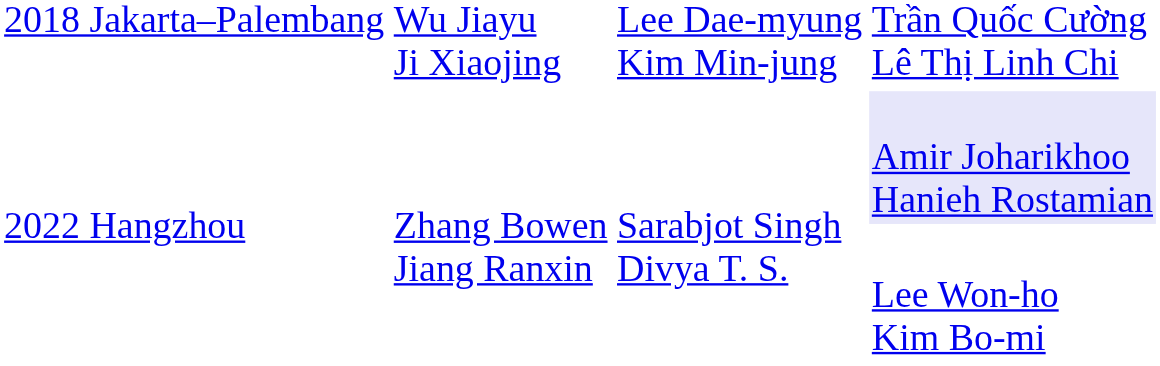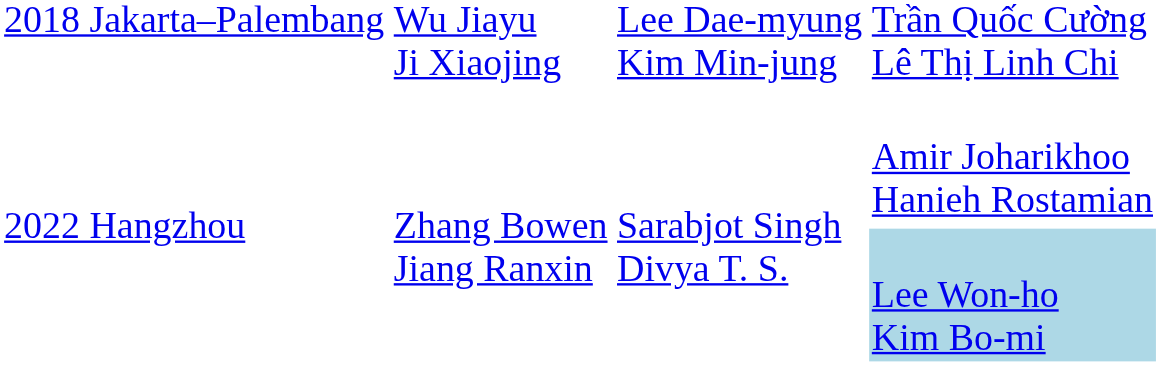(1012, 178) lavender background -> (1012, 178) no background
(965, 315) no background -> (965, 315) lightblue background
